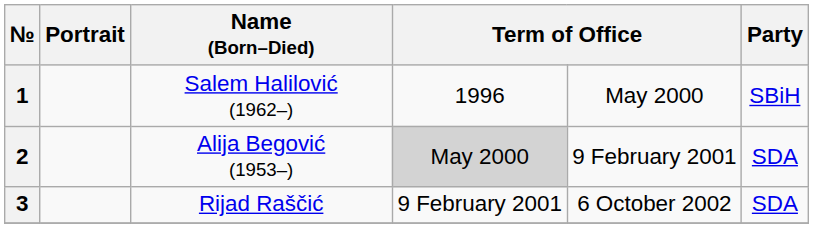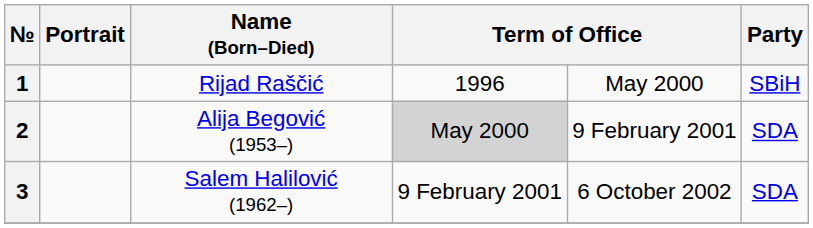(261, 95) Salem Halilović (1962–) -> (261, 82) Rijad Raščić
(261, 204) Rijad Raščić -> (261, 191) Salem Halilović (1962–)
